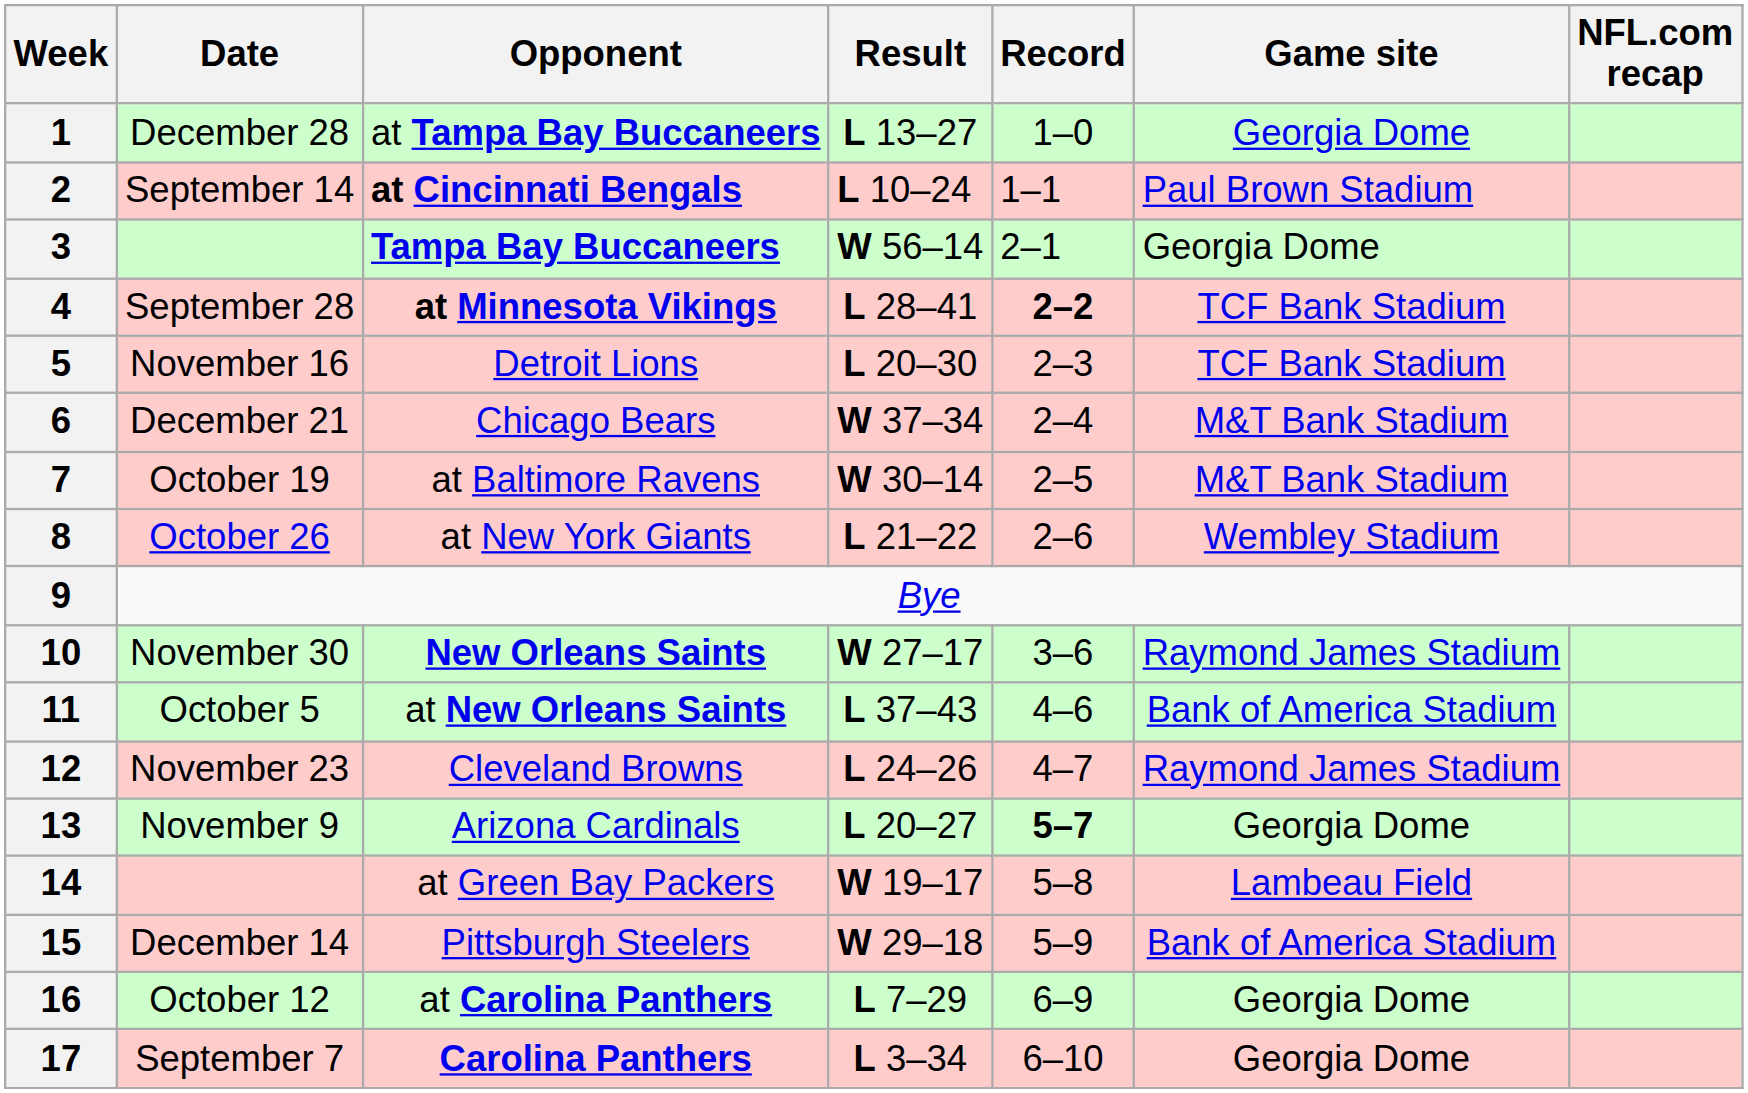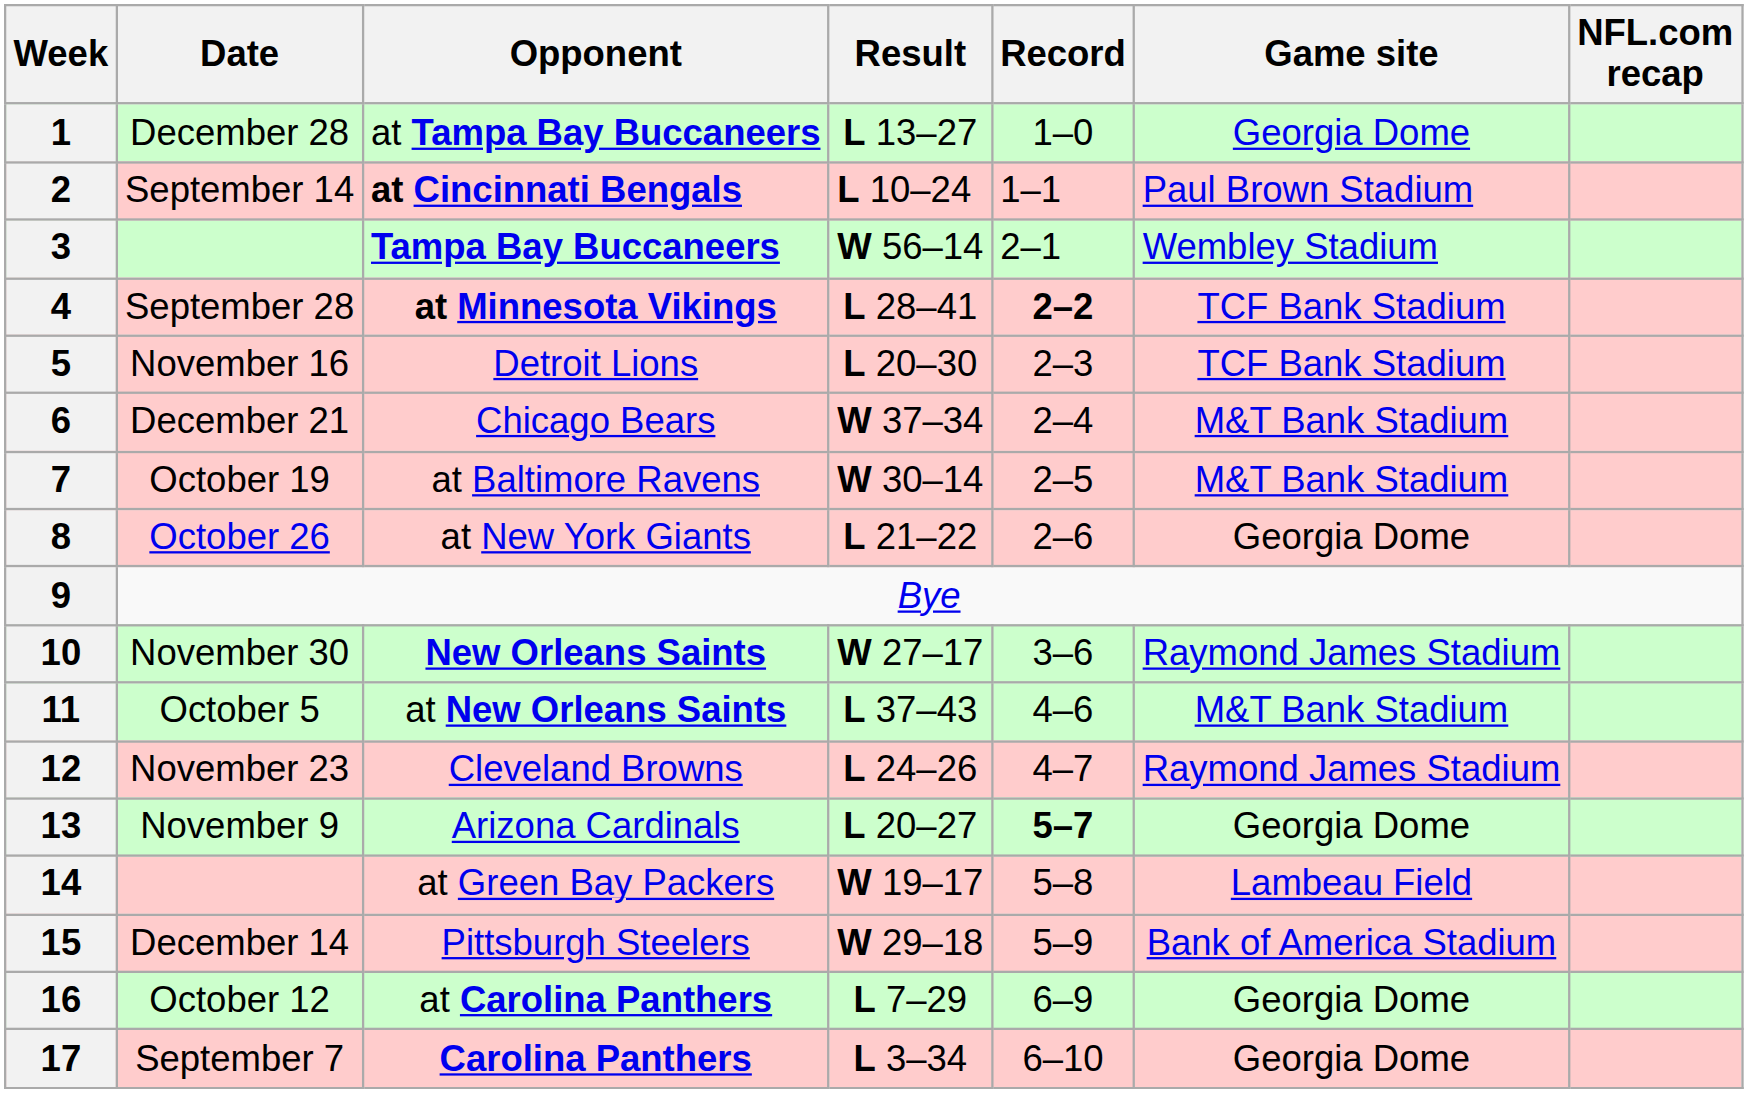(1261, 248) Georgia Dome -> (1290, 248) Wembley Stadium
(1351, 537) Wembley Stadium -> (1351, 537) Georgia Dome
(1351, 710) Bank of America Stadium -> (1351, 710) M&T Bank Stadium
